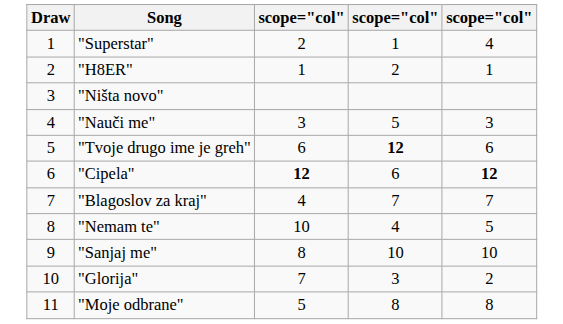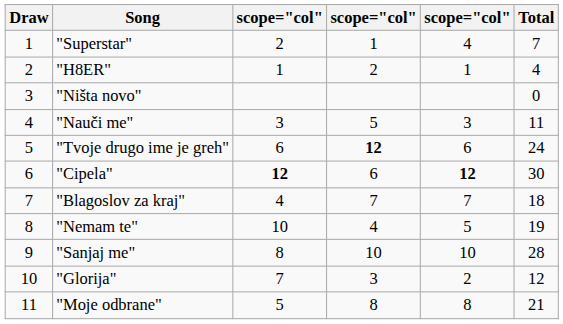+ column: (536, 17)
